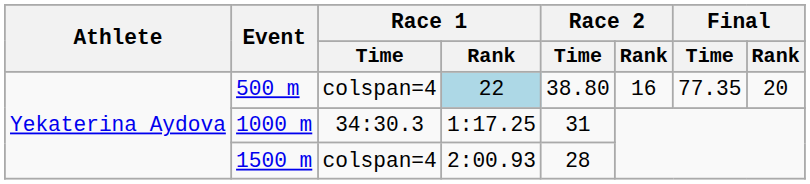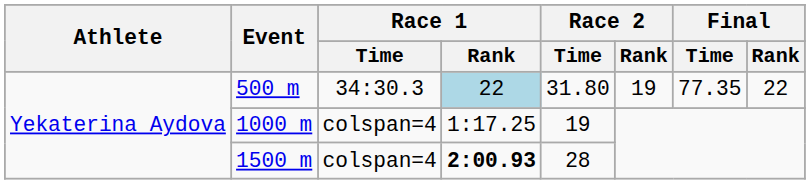(380, 90) colspan=4 -> (380, 90) 34:30.3
(578, 90) 38.80 -> (578, 90) 31.80
(644, 90) 16 -> (644, 90) 19
(776, 90) 20 -> (776, 90) 22
(380, 125) 34:30.3 -> (380, 125) colspan=4
(578, 125) 31 -> (578, 125) 19
(491, 161) normal -> (491, 161) bold
